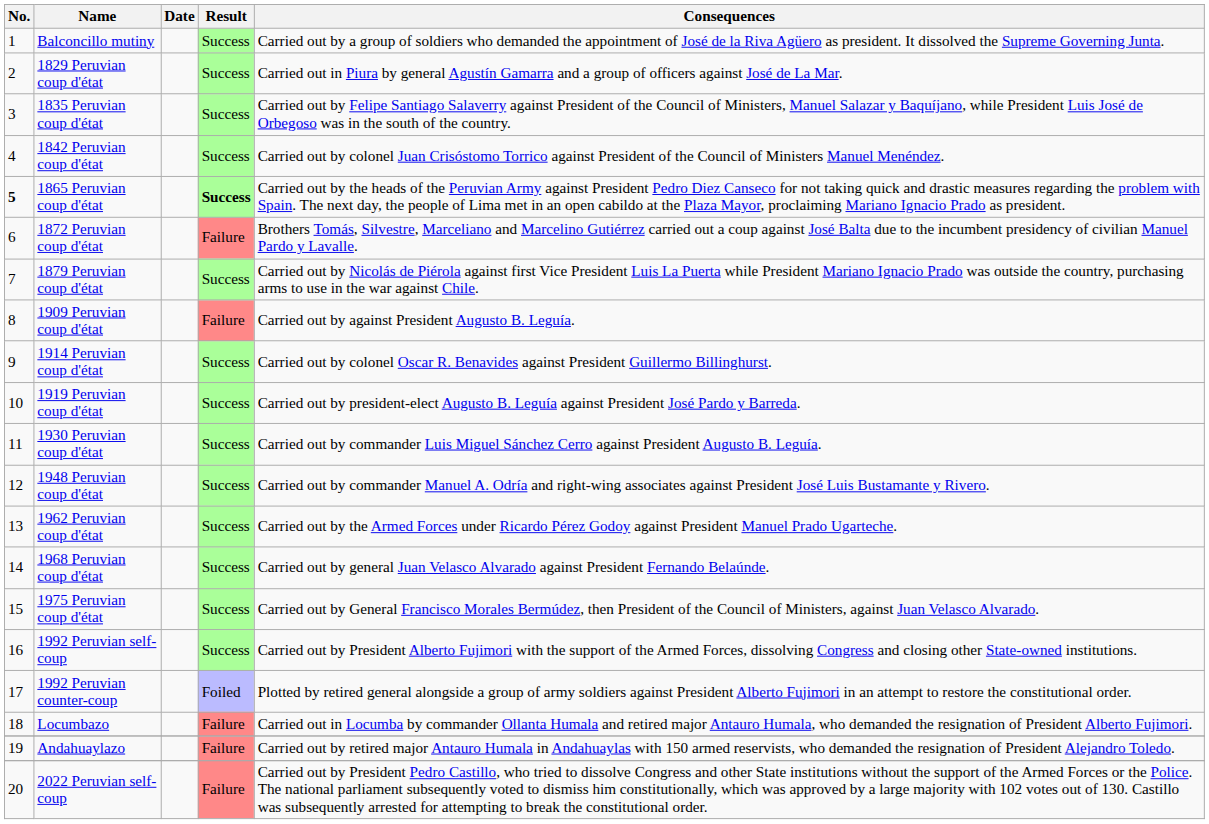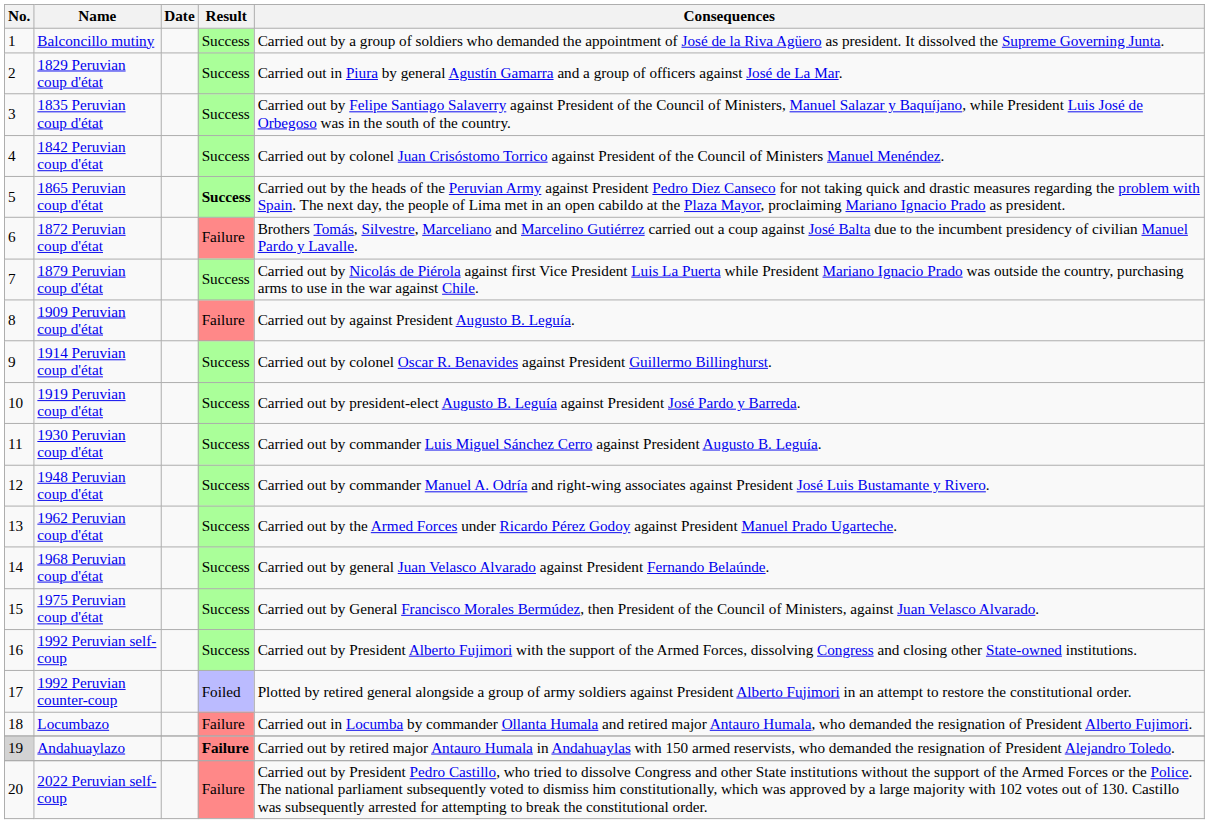(12, 196) bold -> (12, 196) normal
(16, 748) no background -> (16, 748) lightgrey background
(223, 748) normal -> (225, 748) bold
